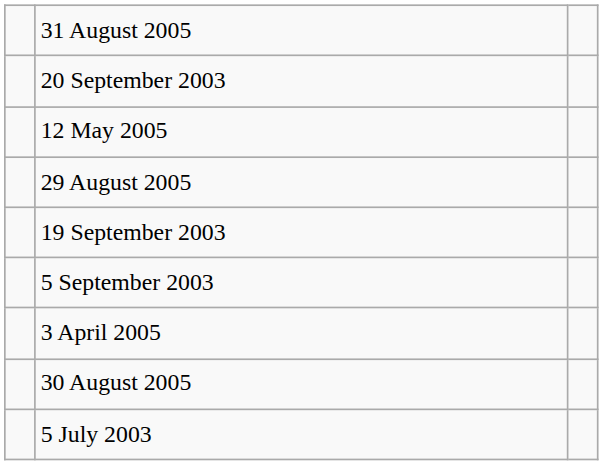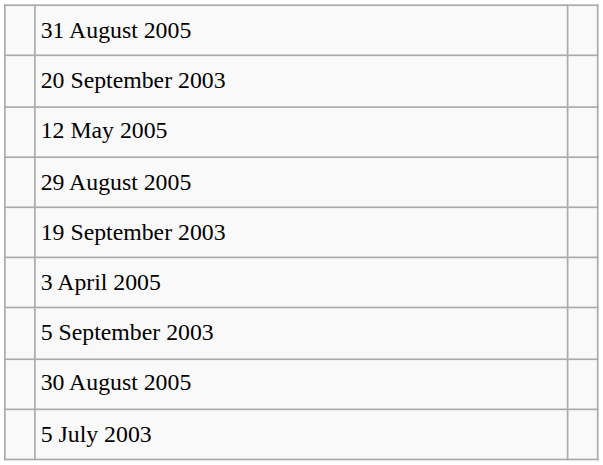rows swapped: (101, 332) <-> (127, 282)
